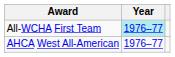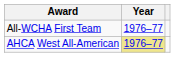(143, 28) paleturquoise background -> (143, 28) no background
(143, 44) no background -> (143, 44) khaki background
